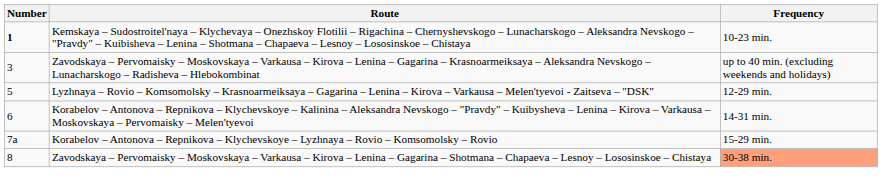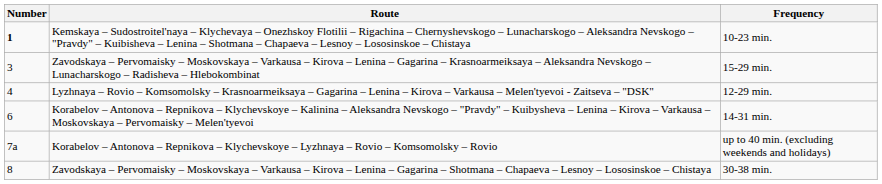(778, 67) up to 40 min. (excluding weekends and holidays) -> (747, 67) 15-29 min.
(10, 91) 5 -> (10, 91) 4
(747, 139) 15-29 min. -> (778, 146) up to 40 min. (excluding weekends and holidays)
(747, 157) lightsalmon background -> (747, 170) no background
